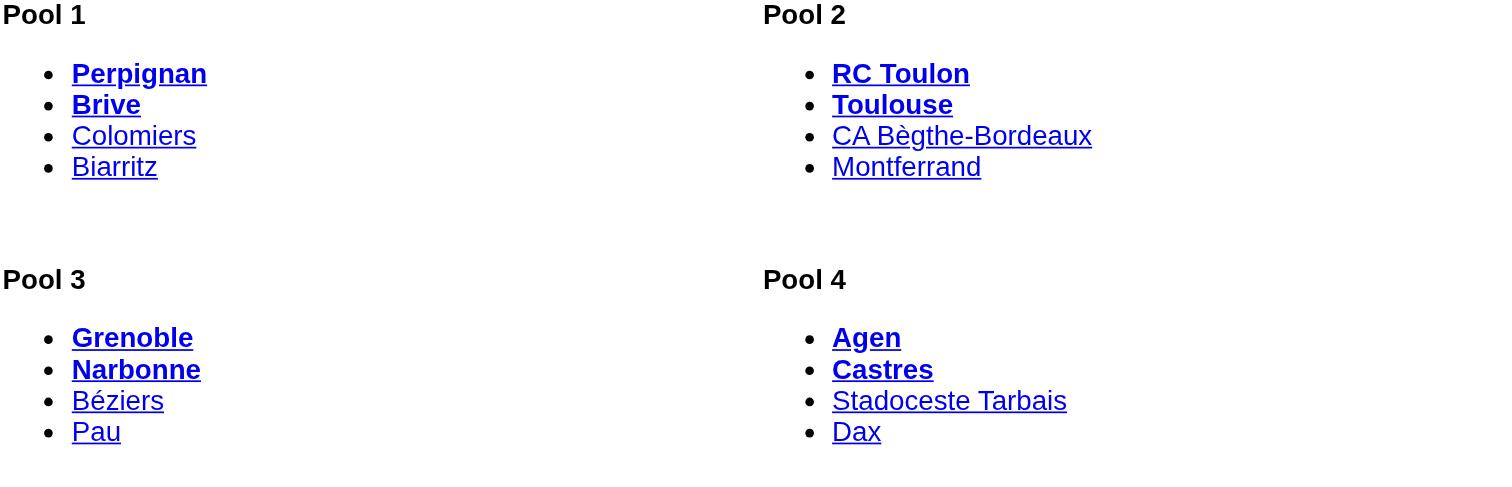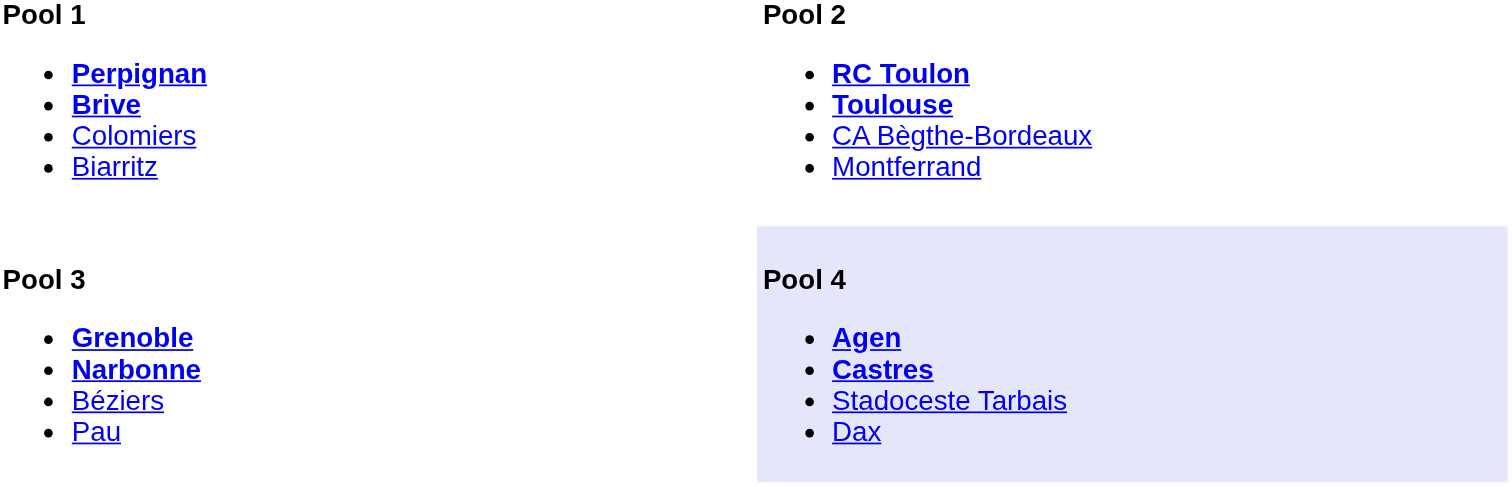(1132, 356) no background -> (1132, 356) lavender background
